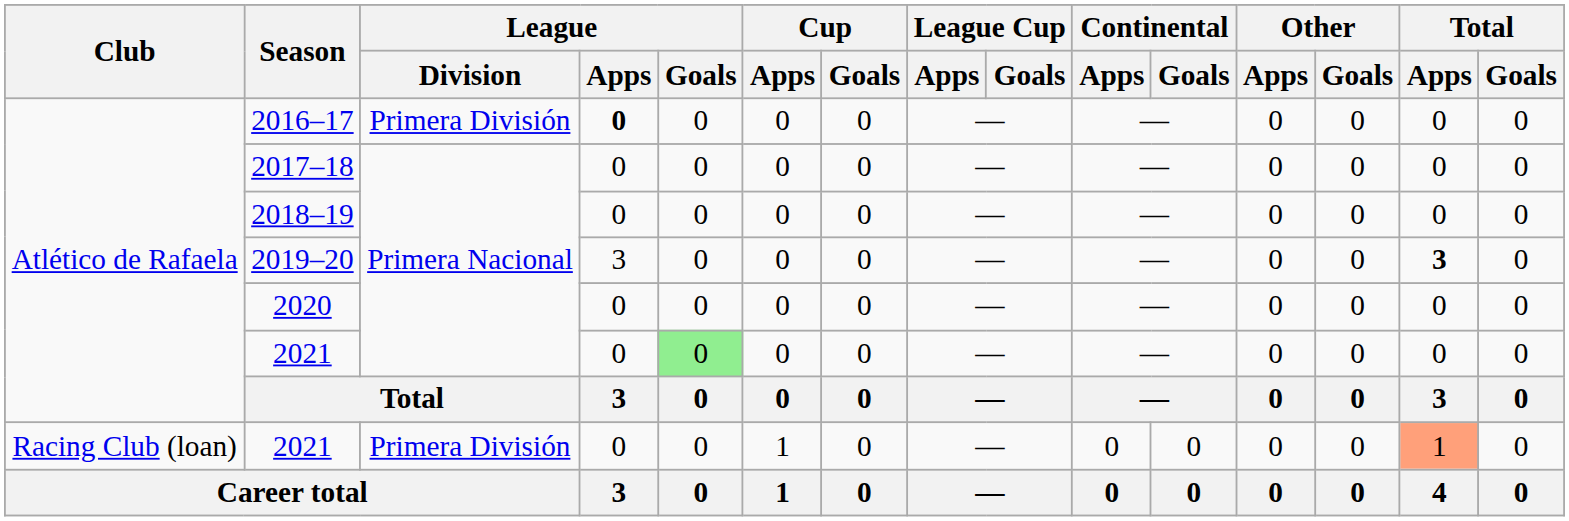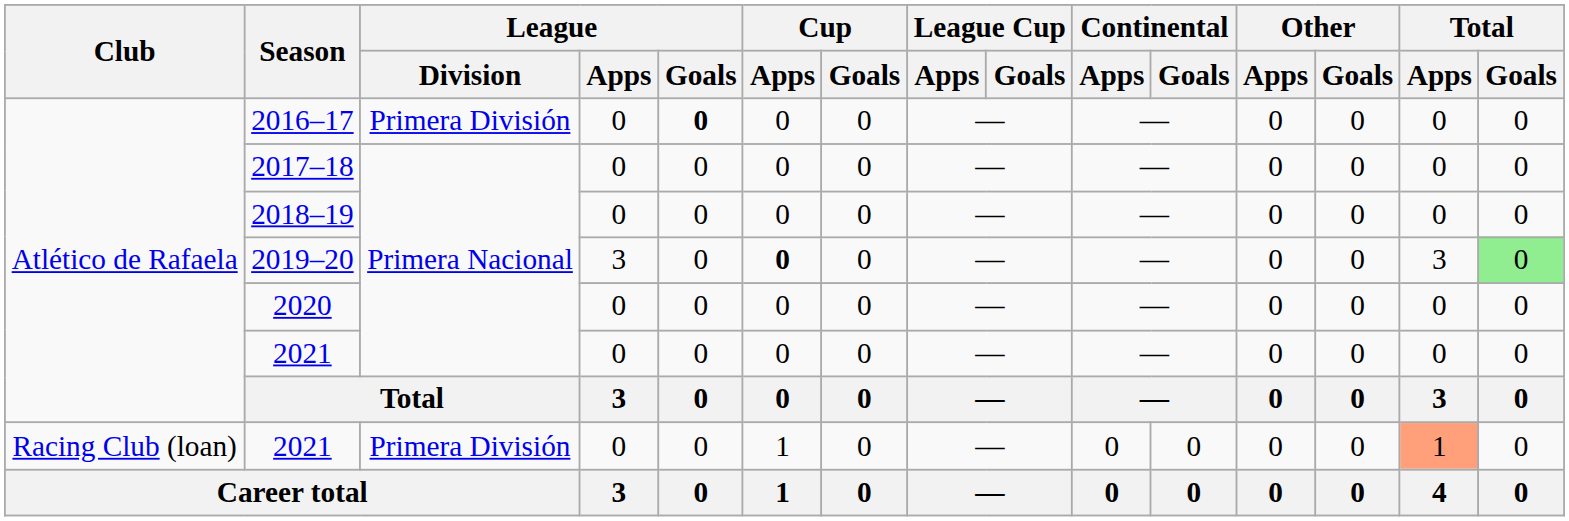(619, 120) bold -> (619, 120) normal
(701, 120) normal -> (701, 120) bold
(783, 259) normal -> (783, 259) bold
(1439, 259) bold -> (1439, 259) normal
(1521, 259) no background -> (1521, 259) lightgreen background
(701, 352) lightgreen background -> (701, 352) no background
